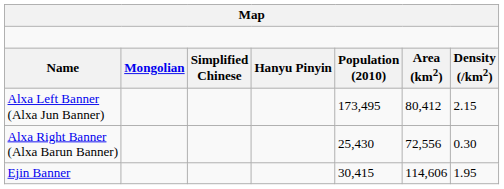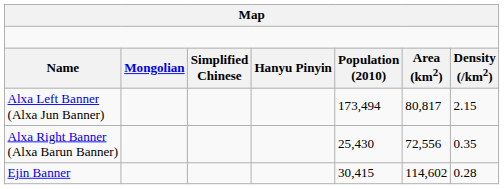(359, 107) 173,495 -> (359, 107) 173,494
(423, 107) 80,412 -> (423, 107) 80,817
(465, 144) 0.30 -> (465, 144) 0.35
(426, 173) 114,606 -> (426, 173) 114,602
(465, 173) 1.95 -> (465, 173) 0.28
